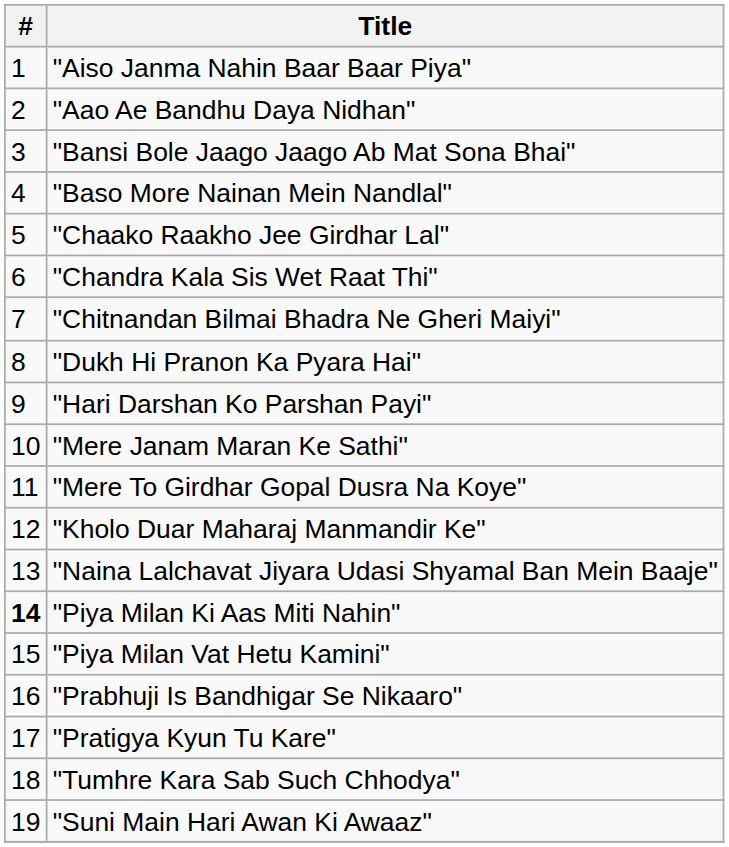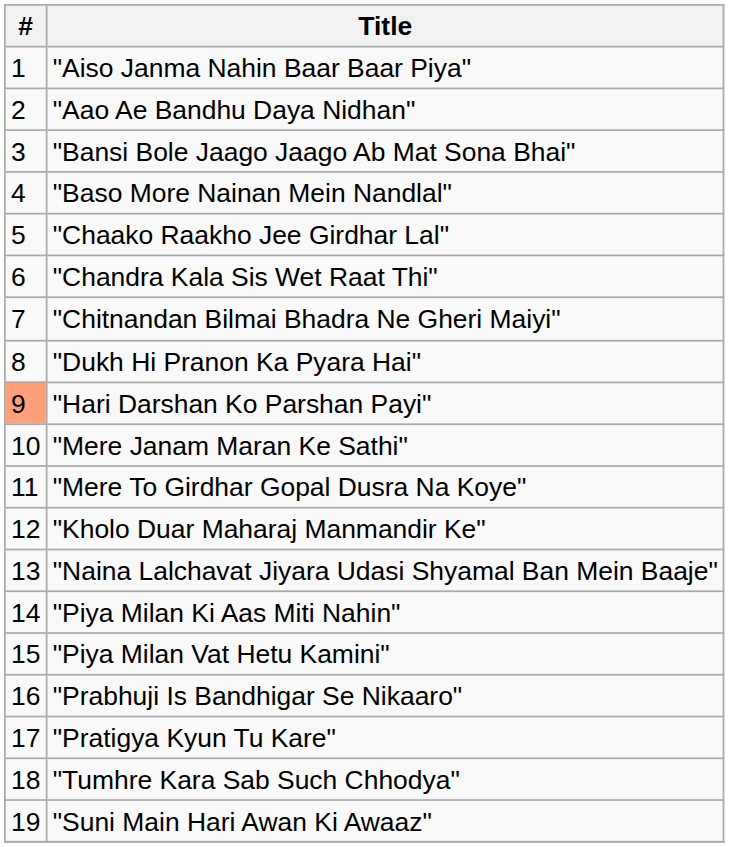(18, 403) no background -> (18, 403) lightsalmon background
(26, 612) bold -> (26, 612) normal
